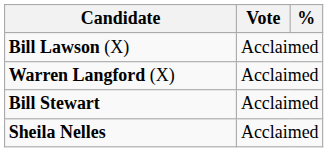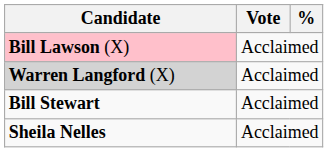(69, 47) no background -> (69, 47) pink background
(92, 75) no background -> (92, 75) lightgrey background
